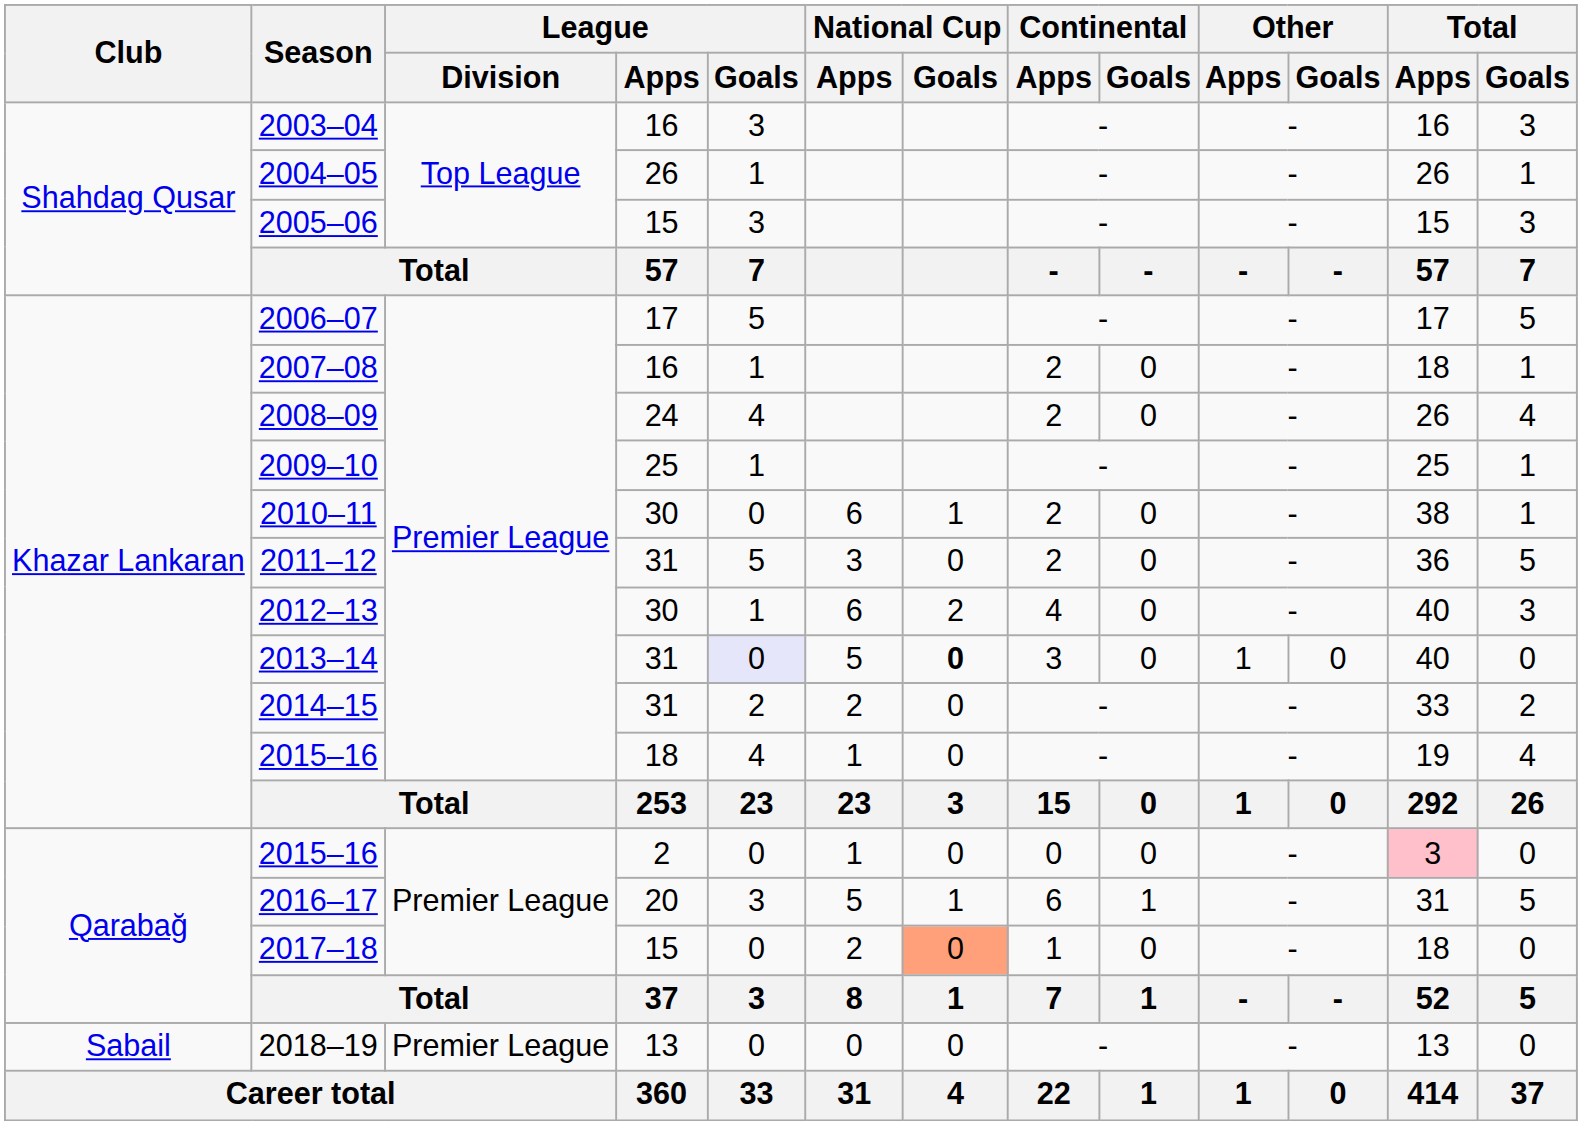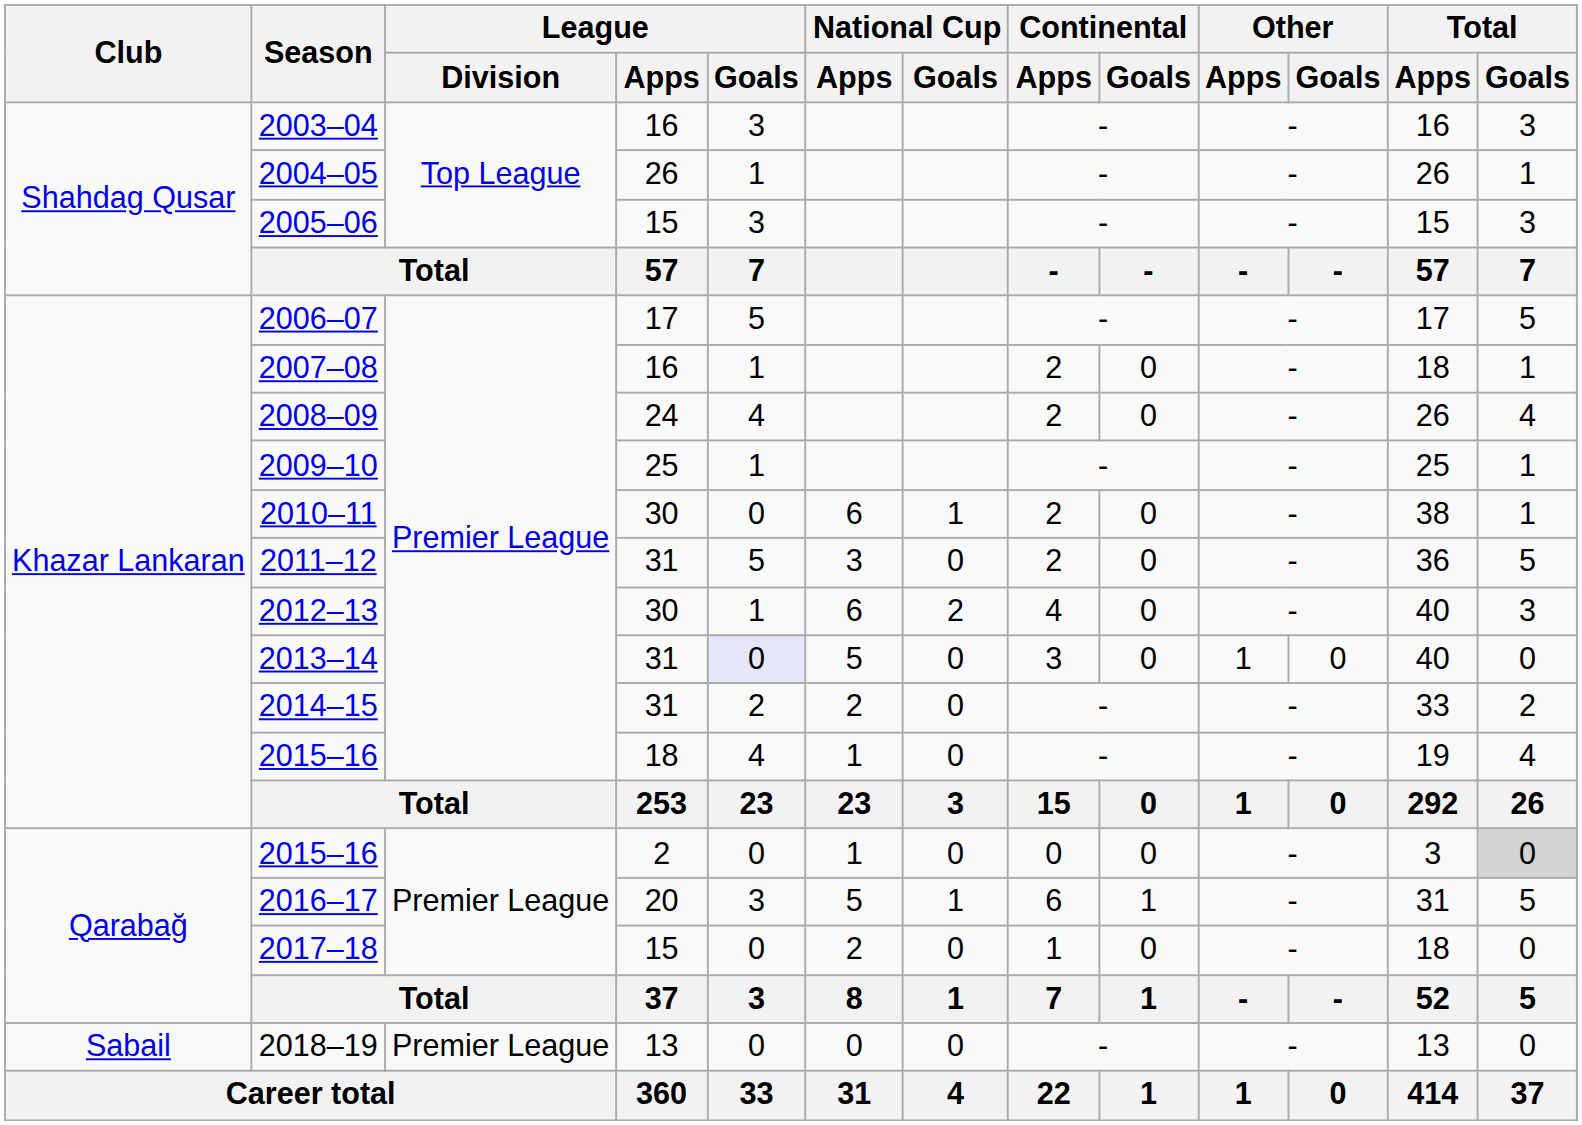(956, 658) bold -> (956, 658) normal
(1433, 852) pink background -> (1433, 852) no background
(1527, 852) no background -> (1527, 852) lightgrey background
(956, 949) lightsalmon background -> (956, 949) no background
